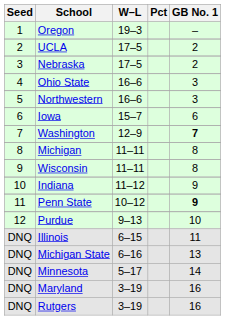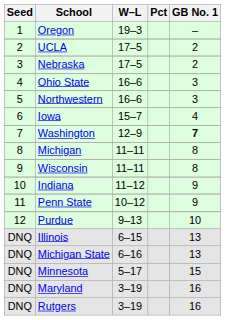(195, 116) 6 -> (195, 116) 4
(195, 202) bold -> (195, 202) normal
(195, 237) 11 -> (195, 237) 13
(195, 271) 14 -> (195, 271) 15
